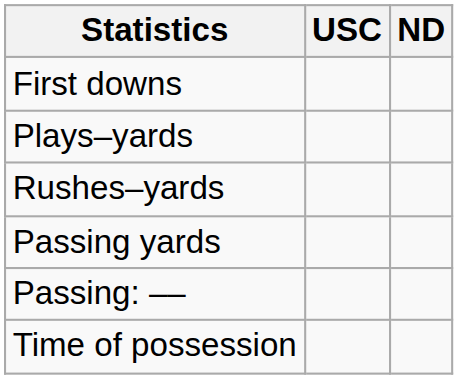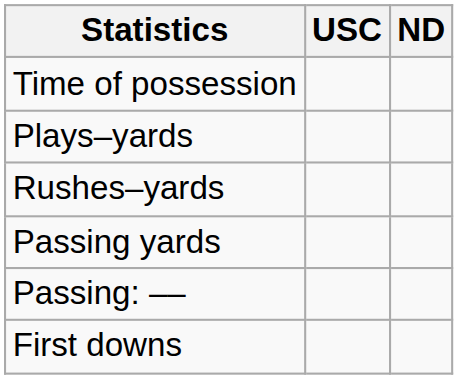rows swapped: (97, 83) <-> (155, 346)
